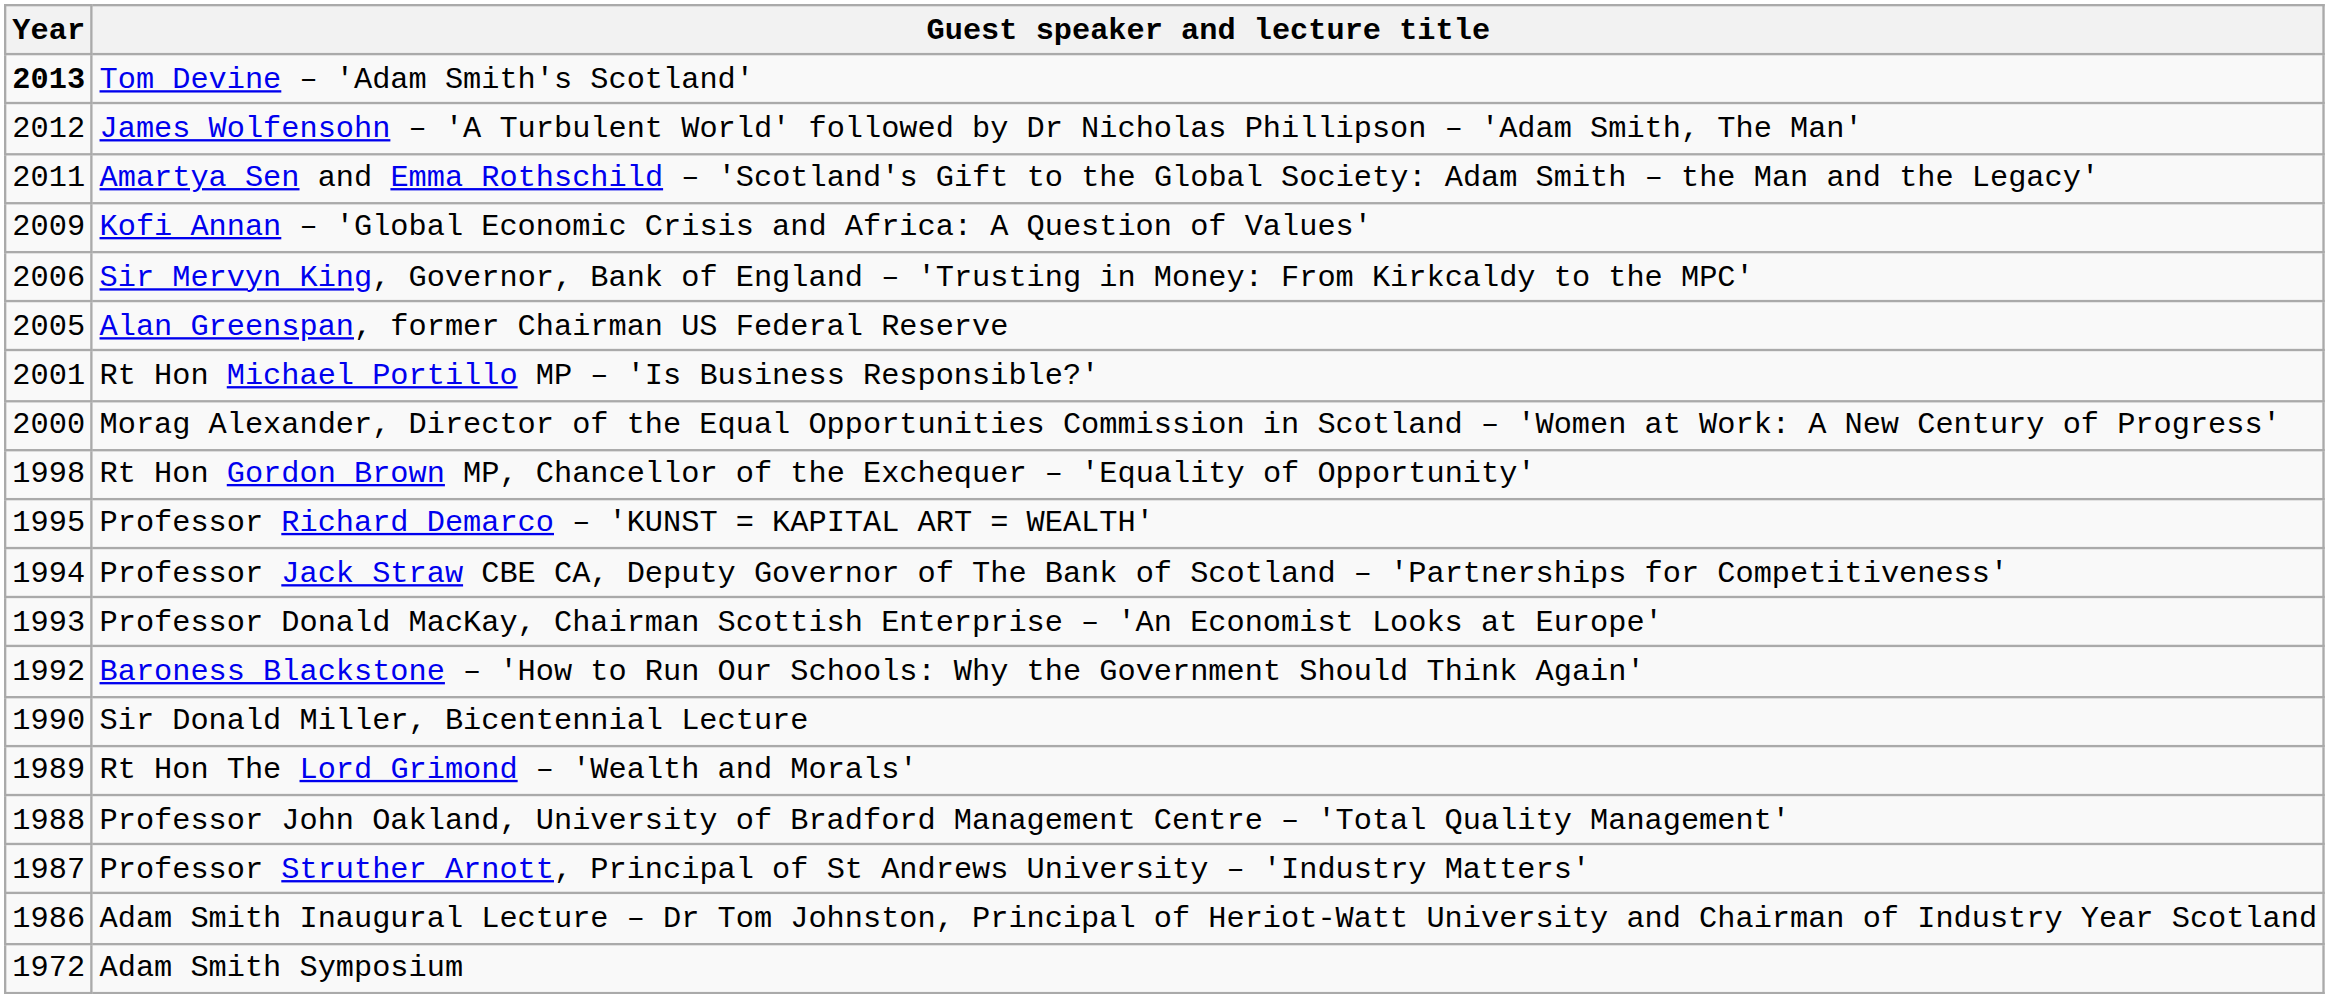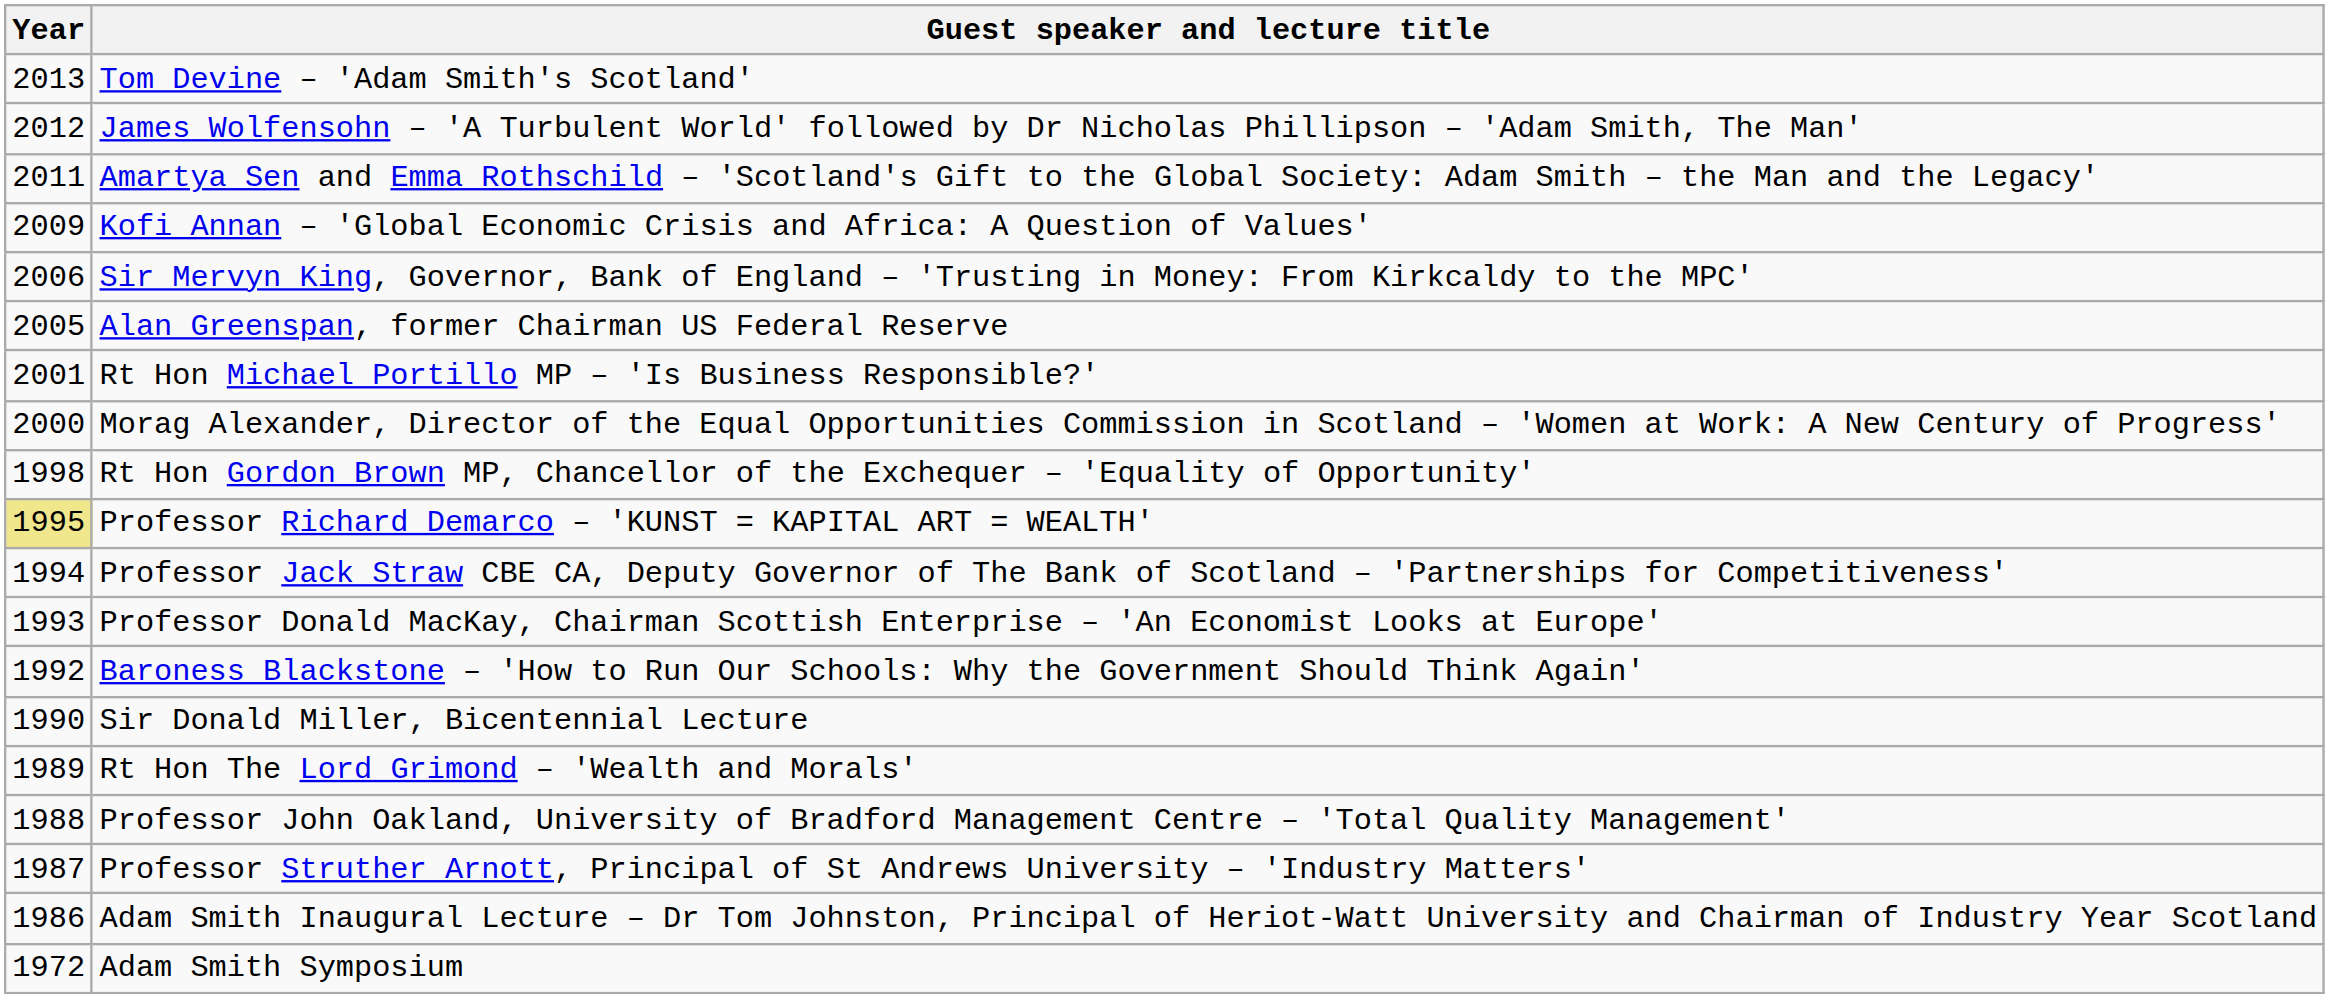(49, 79) bold -> (49, 79) normal
(49, 524) no background -> (49, 524) khaki background
